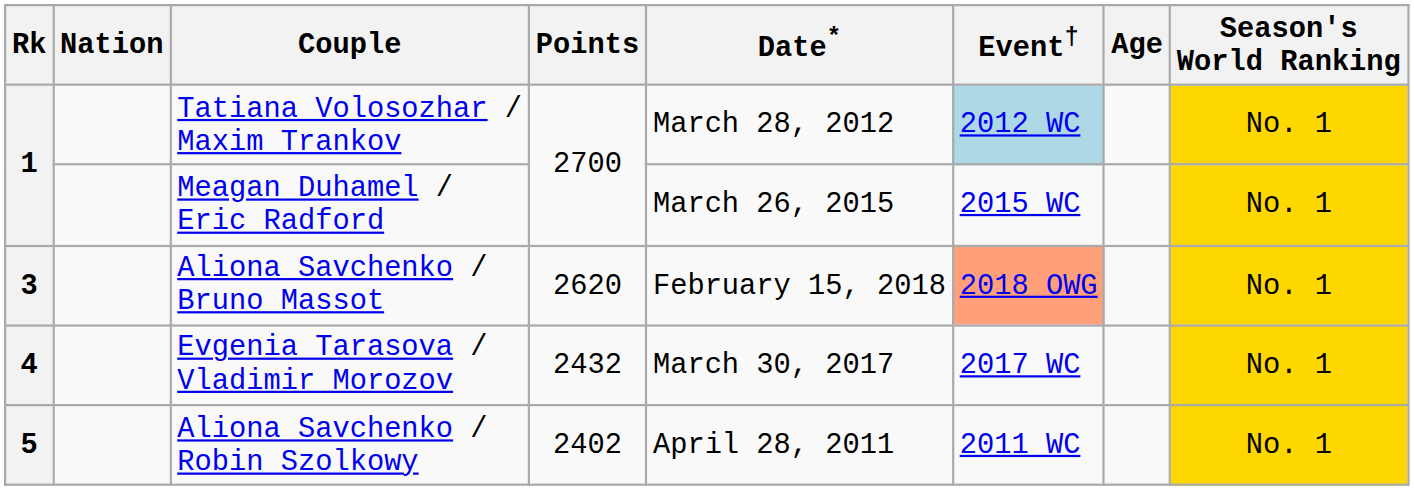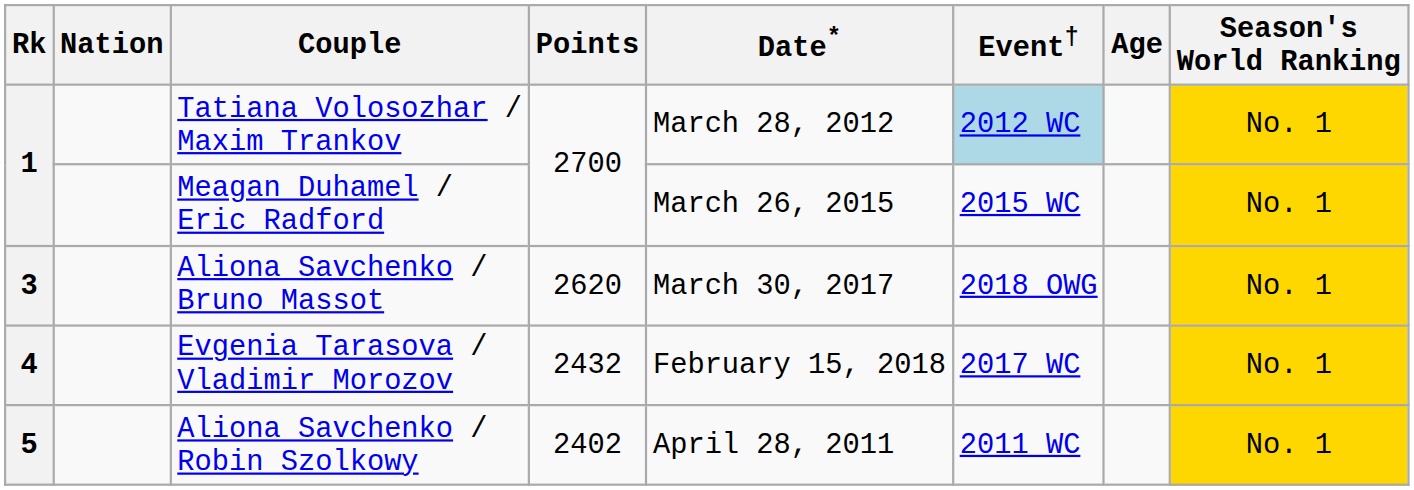(799, 285) February 15, 2018 -> (774, 285) March 30, 2017
(1029, 285) lightsalmon background -> (1029, 285) no background
(774, 365) March 30, 2017 -> (799, 365) February 15, 2018
